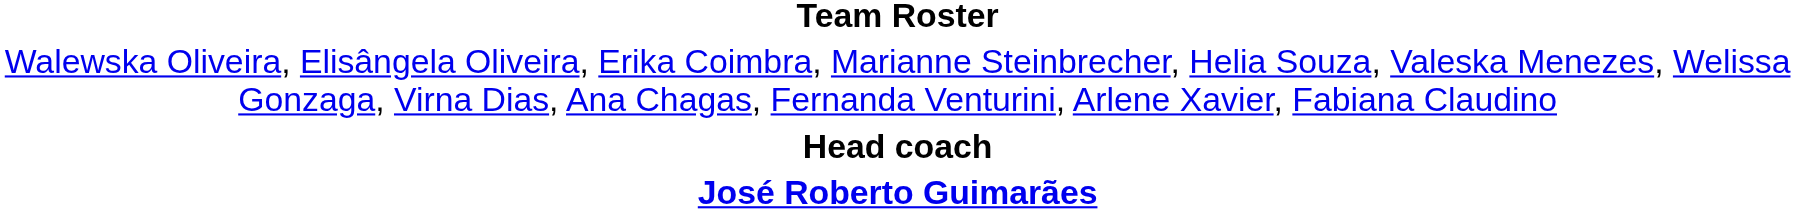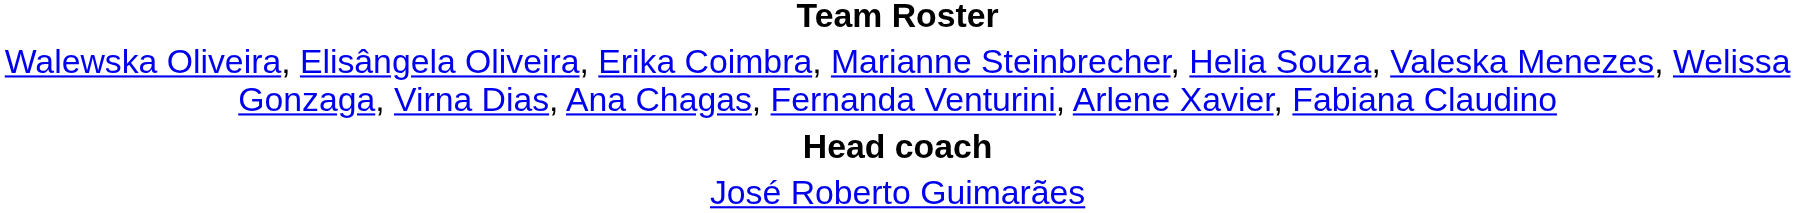(898, 193) bold -> (898, 193) normal
